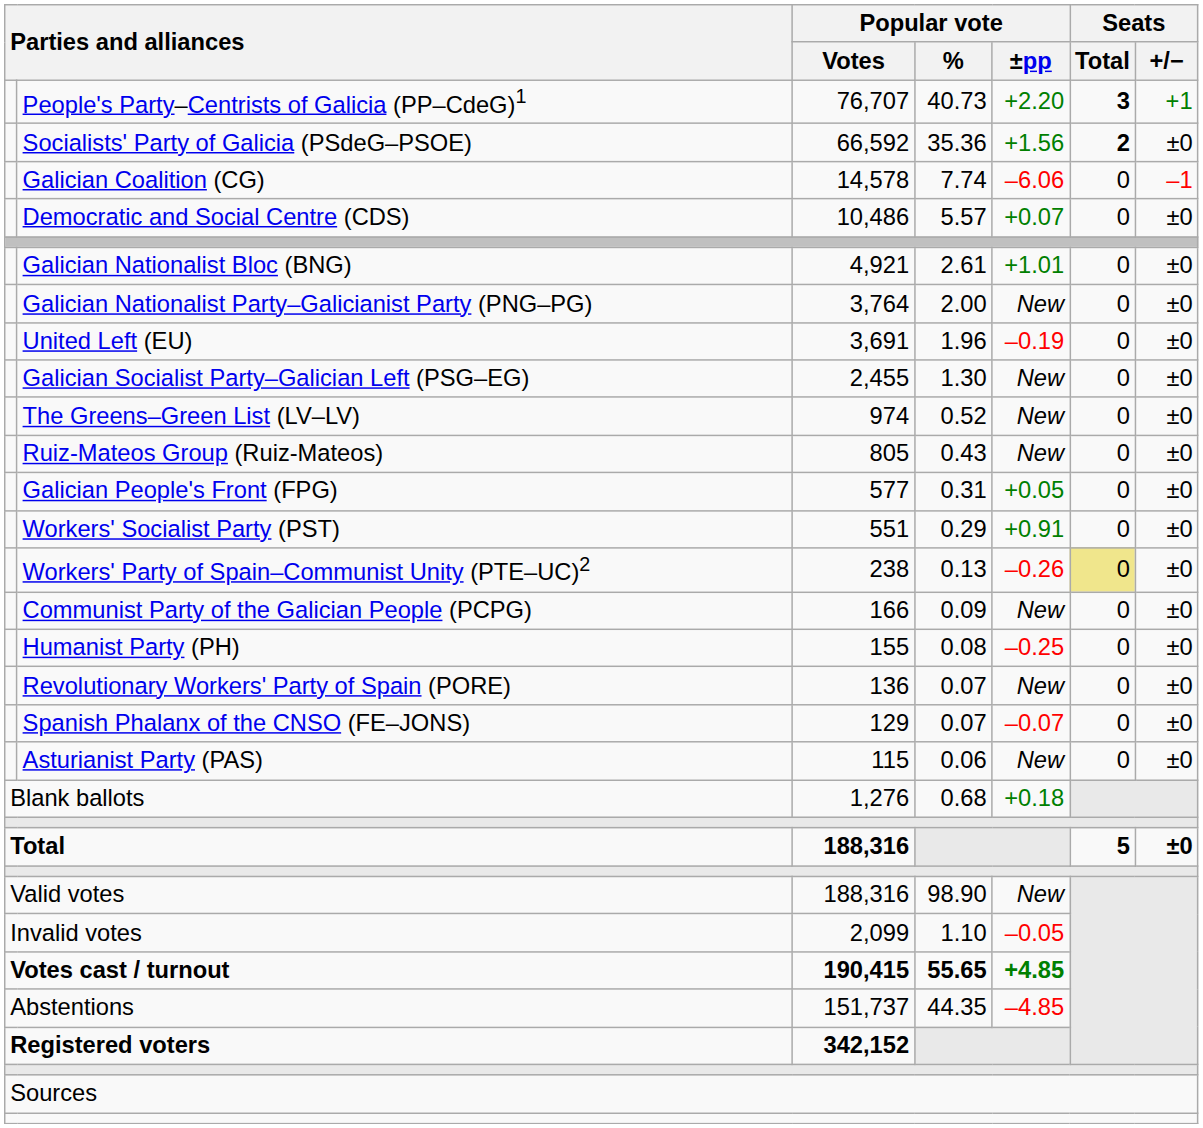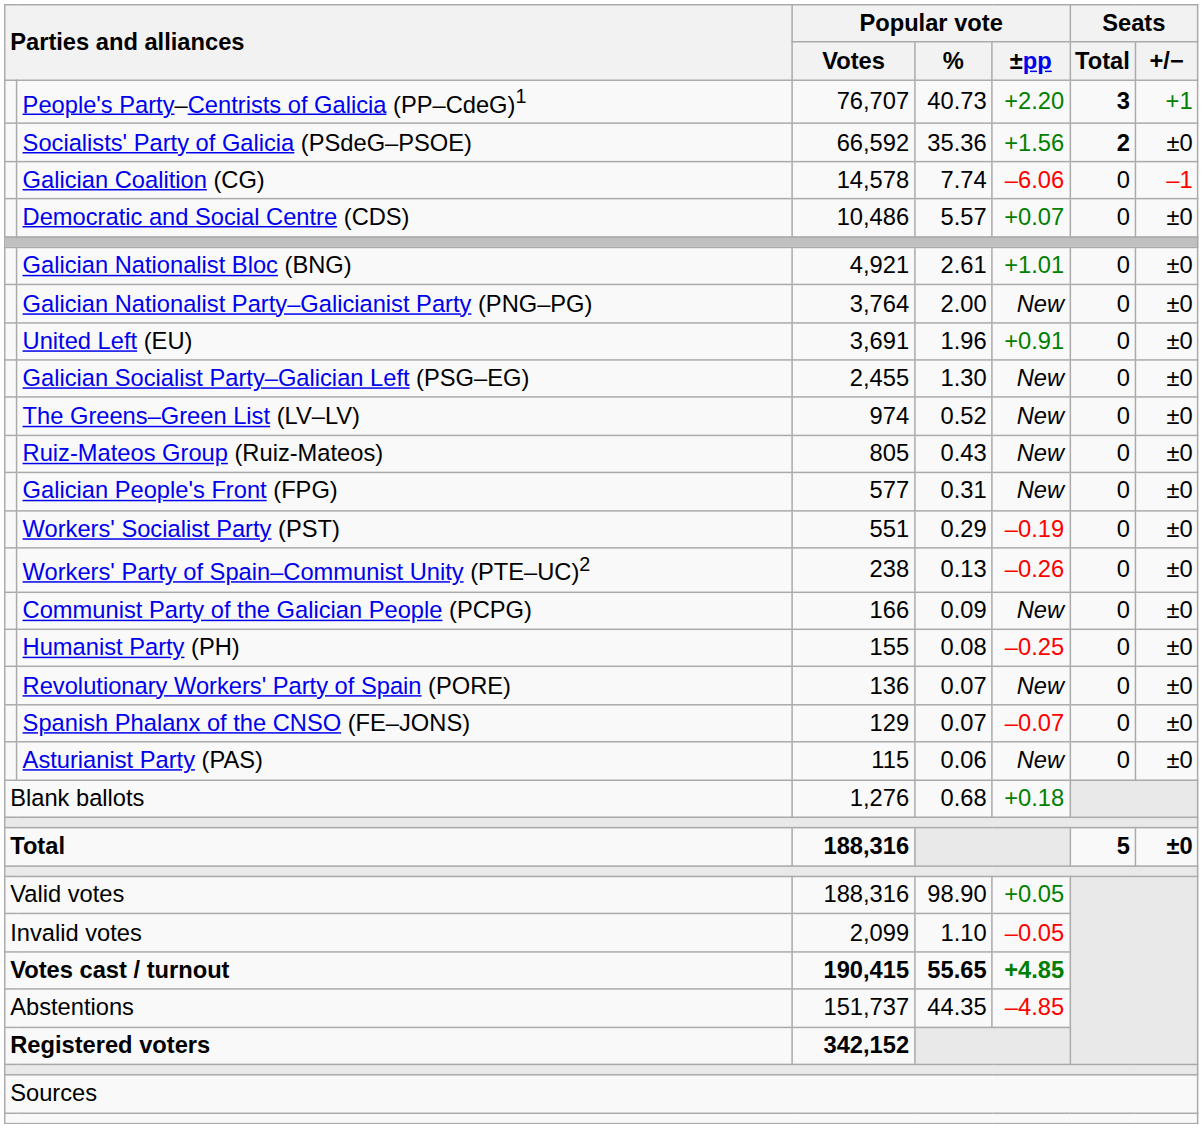(1035, 341) –0.19 -> (1034, 341) +0.91
(1034, 491) +0.05 -> (1040, 491) New
(1034, 528) +0.91 -> (1035, 528) –0.19
(1123, 569) khaki background -> (1123, 569) no background
(1040, 895) New -> (1034, 895) +0.05
